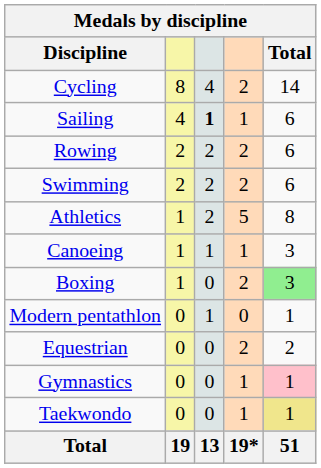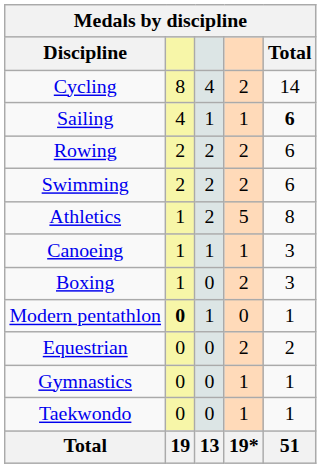(210, 118) bold -> (210, 118) normal
(290, 118) normal -> (290, 118) bold
(290, 282) lightgreen background -> (290, 282) no background
(180, 315) normal -> (180, 315) bold
(290, 380) pink background -> (290, 380) no background
(290, 413) khaki background -> (290, 413) no background
